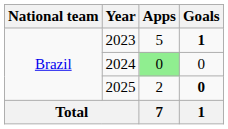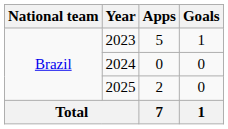(201, 40) bold -> (201, 40) normal
(159, 64) lightgreen background -> (159, 64) no background
(201, 87) bold -> (201, 87) normal
